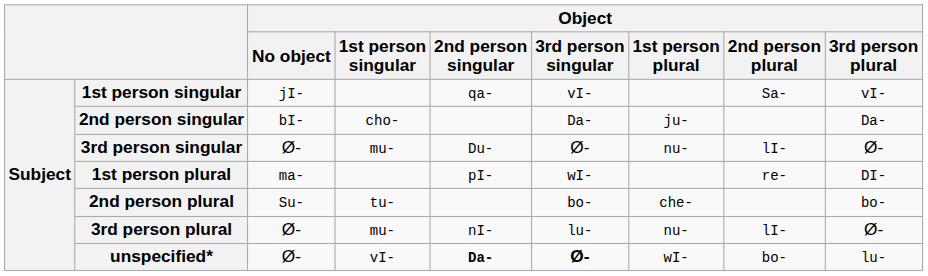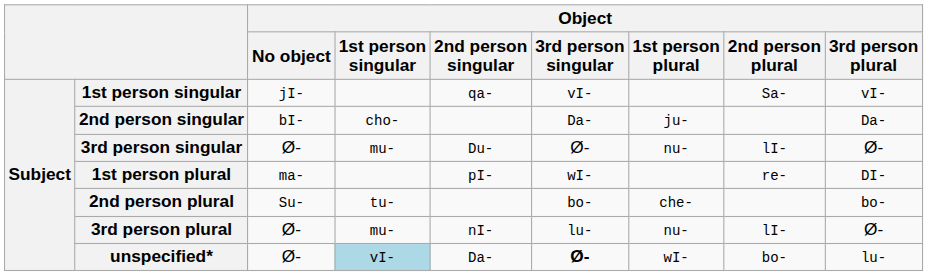(382, 259) no background -> (382, 259) lightblue background
(481, 257) bold -> (481, 259) normal
